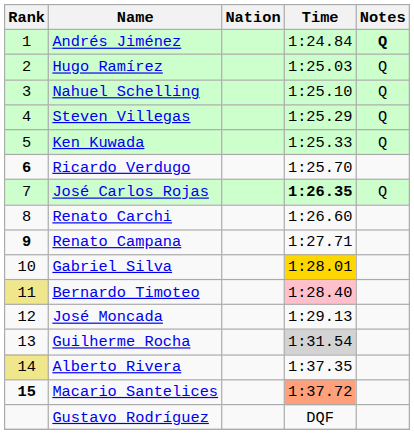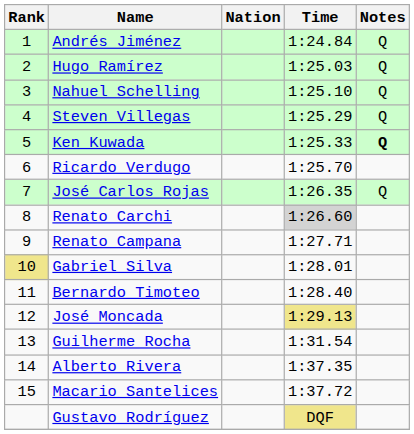(383, 42) bold -> (383, 42) normal
(383, 142) normal -> (383, 142) bold
(27, 167) bold -> (27, 167) normal
(320, 192) bold -> (320, 192) normal
(320, 217) no background -> (320, 217) lightgrey background
(27, 242) bold -> (27, 242) normal
(27, 267) no background -> (27, 267) khaki background
(320, 267) gold background -> (320, 267) no background
(27, 292) khaki background -> (27, 292) no background
(320, 292) pink background -> (320, 292) no background
(320, 317) no background -> (320, 317) khaki background
(320, 342) lightgrey background -> (320, 342) no background
(27, 367) khaki background -> (27, 367) no background
(27, 392) bold -> (27, 392) normal
(320, 392) lightsalmon background -> (320, 392) no background
(320, 417) no background -> (320, 417) khaki background
